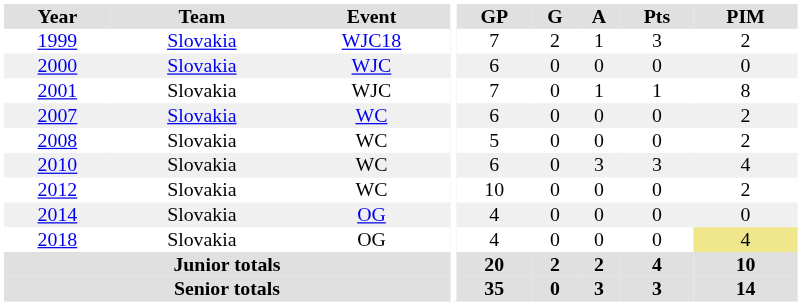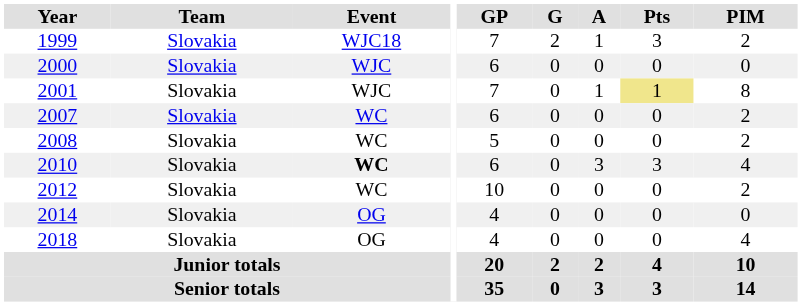(657, 90) no background -> (657, 90) khaki background
(371, 165) normal -> (371, 165) bold
(746, 239) khaki background -> (746, 239) no background
